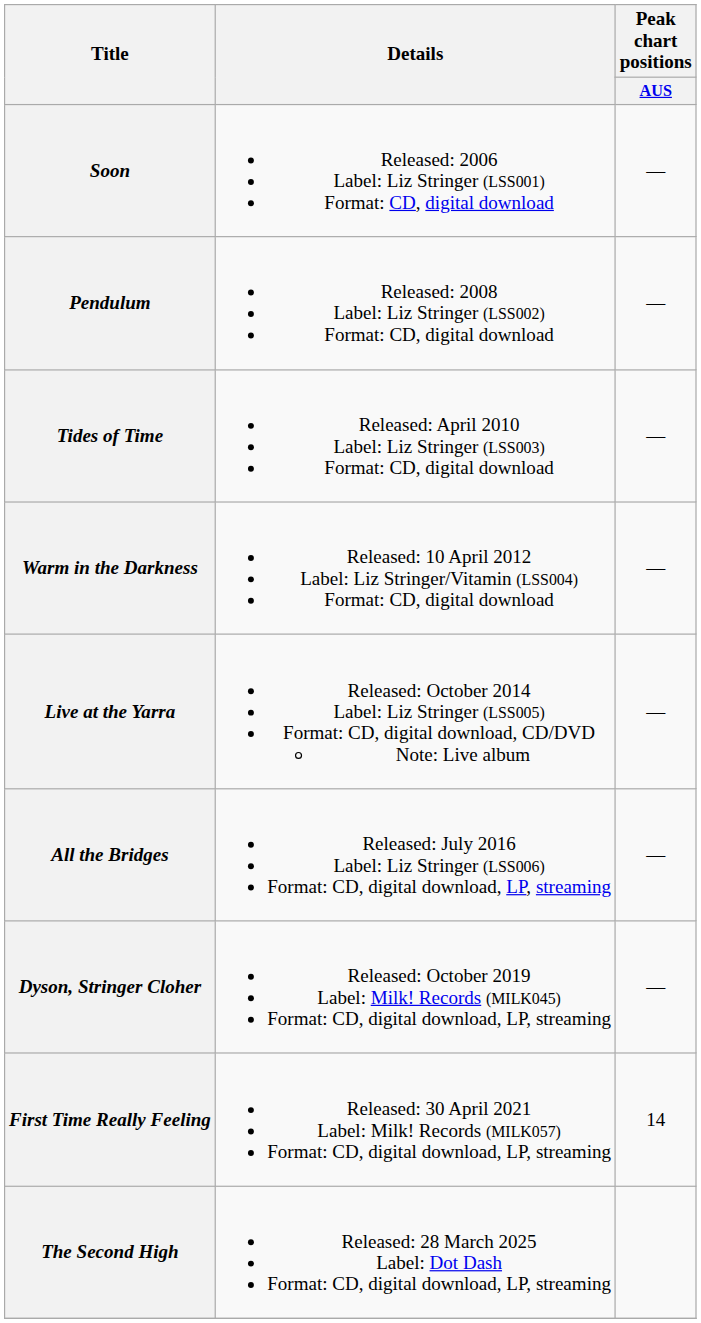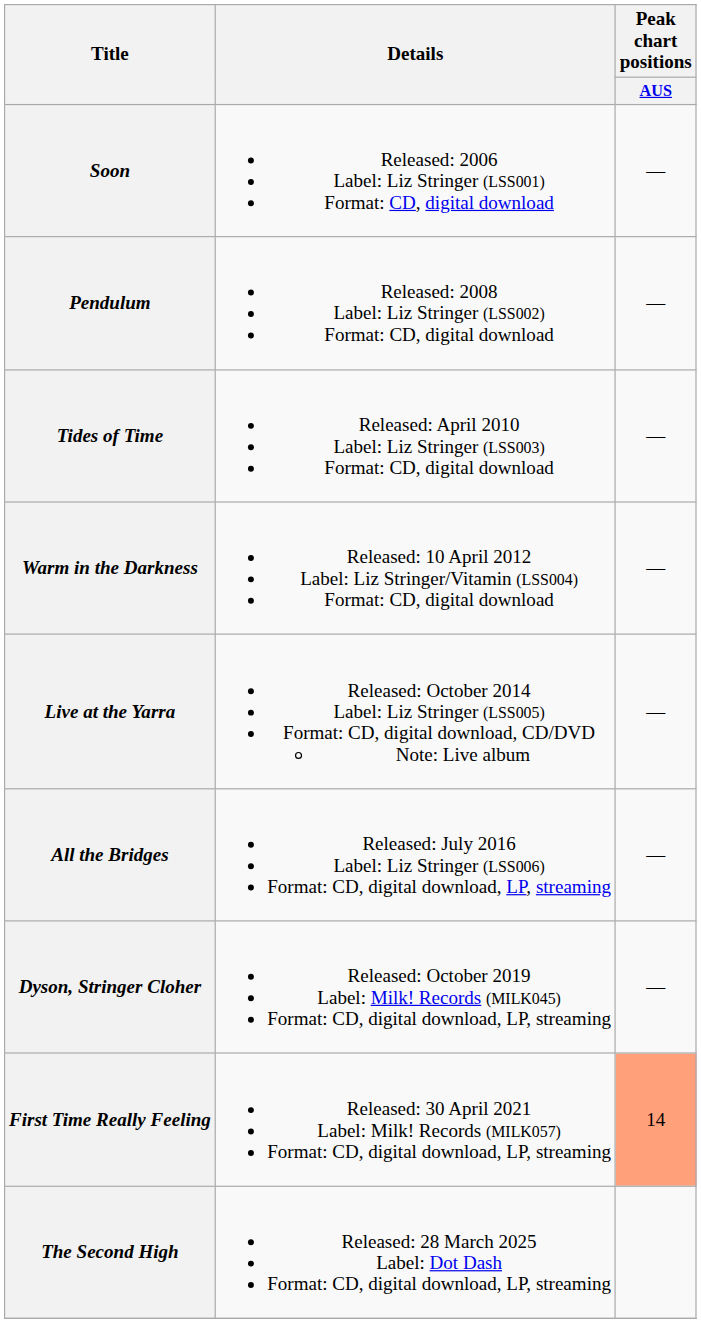(656, 1119) no background -> (656, 1119) lightsalmon background
